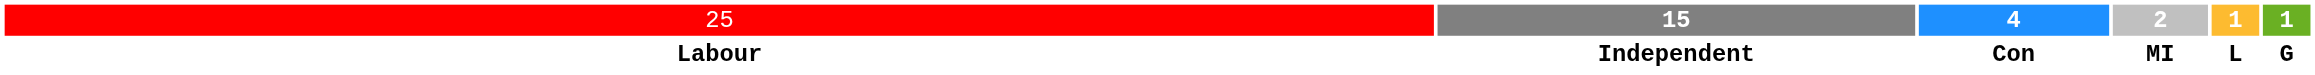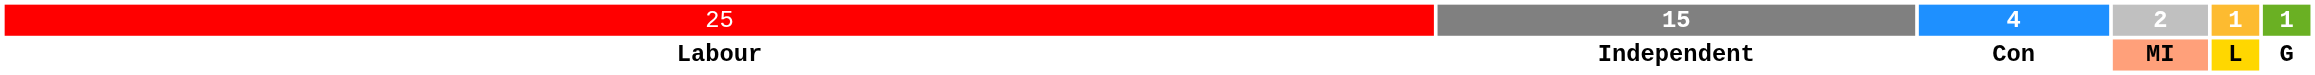(2160, 55) no background -> (2160, 55) lightsalmon background
(2235, 55) no background -> (2235, 55) gold background
